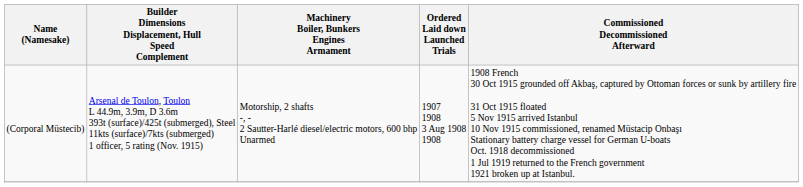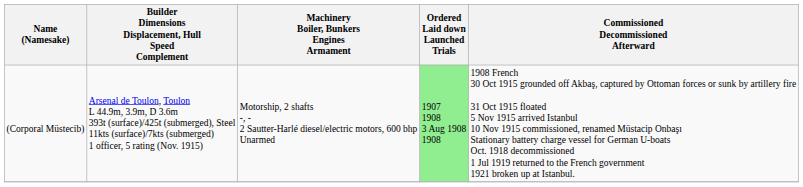(444, 123) no background -> (444, 123) lightgreen background
